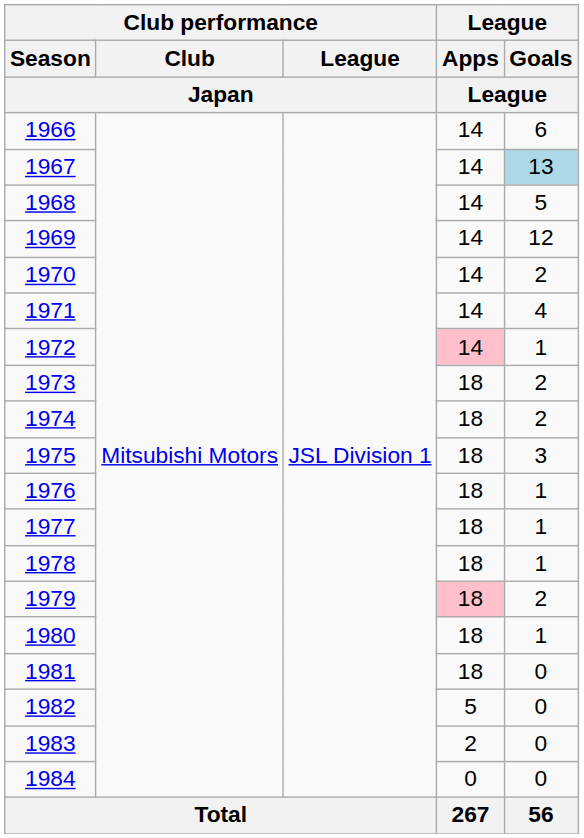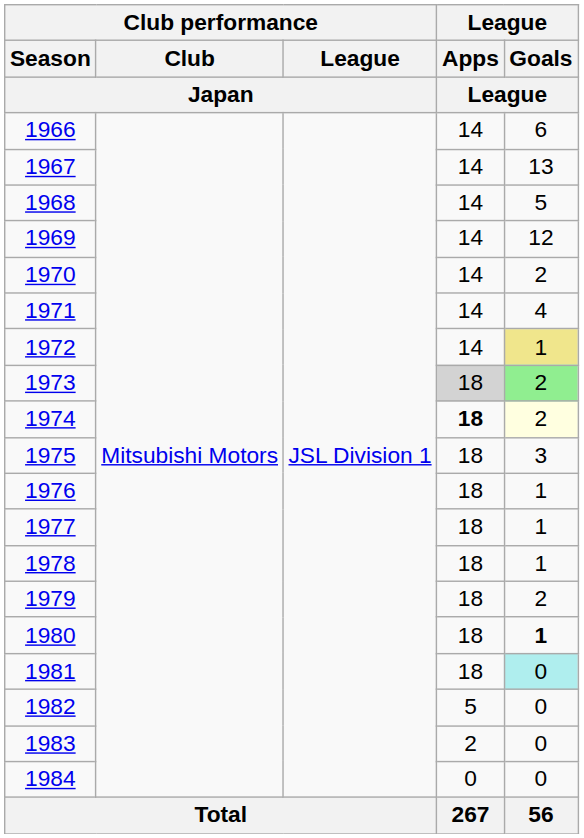(541, 166) lightblue background -> (541, 166) no background
(470, 346) pink background -> (470, 346) no background
(541, 346) no background -> (541, 346) khaki background
(470, 382) no background -> (470, 382) lightgrey background
(541, 382) no background -> (541, 382) lightgreen background
(470, 418) normal -> (470, 418) bold
(541, 418) no background -> (541, 418) lightyellow background
(470, 599) pink background -> (470, 599) no background
(541, 635) normal -> (541, 635) bold
(541, 671) no background -> (541, 671) paleturquoise background
